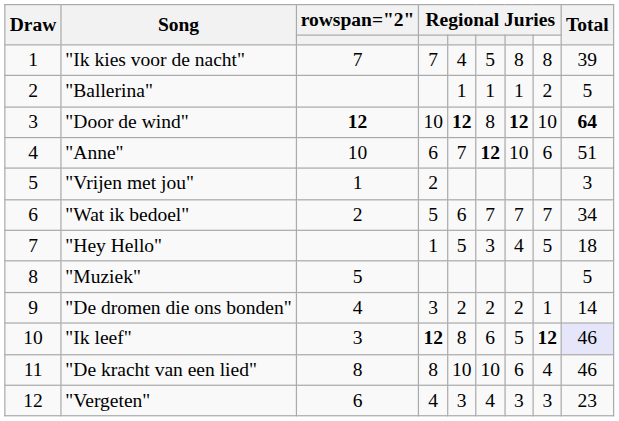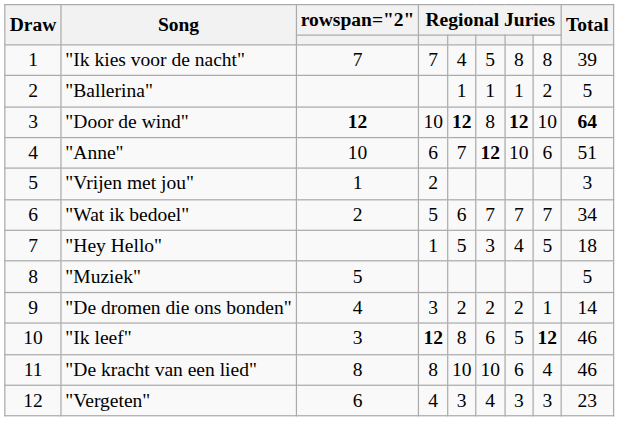(587, 338) lavender background -> (587, 338) no background
